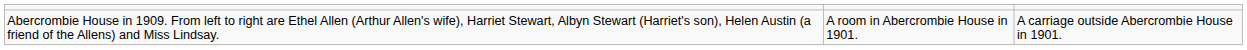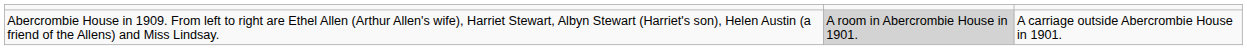(917, 27) no background -> (917, 27) lightgrey background
